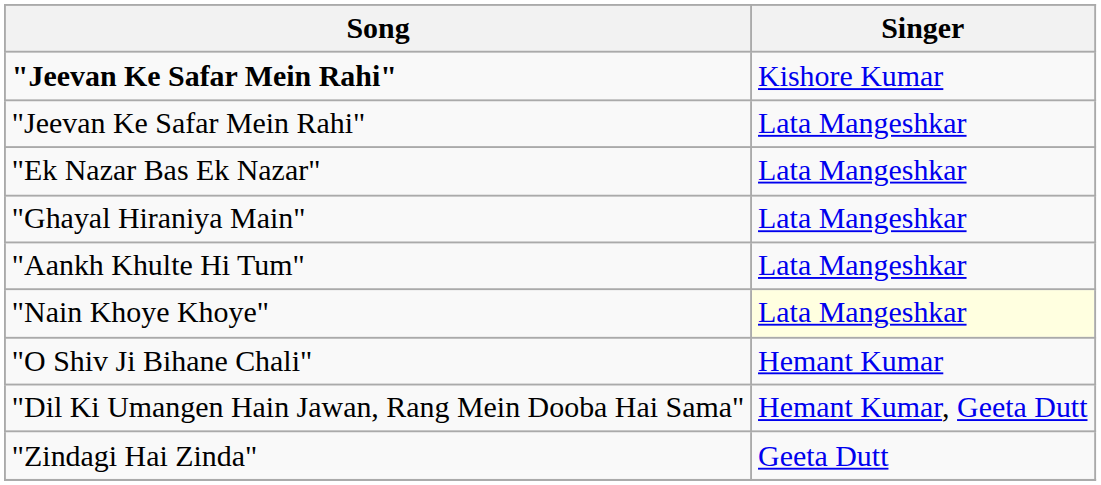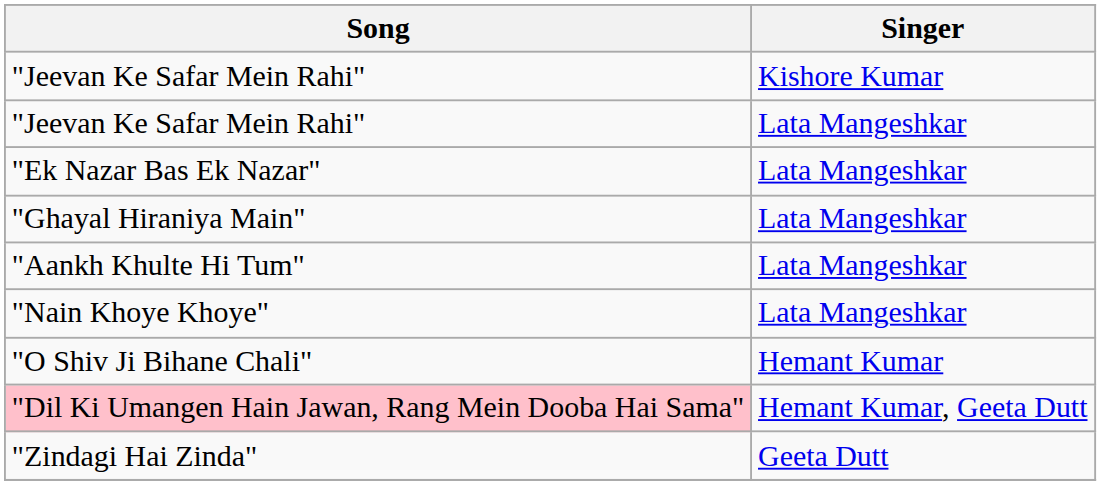(204, 75) bold -> (189, 75) normal
(862, 312) lightyellow background -> (862, 312) no background
(378, 407) no background -> (378, 407) pink background
